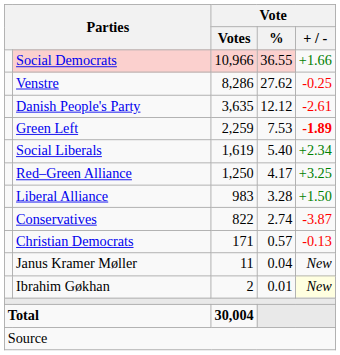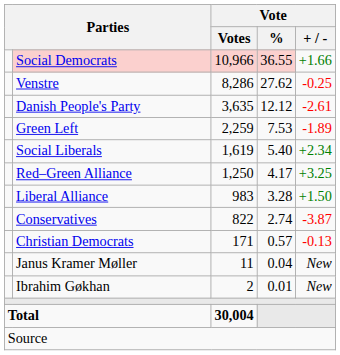(317, 128) bold -> (317, 128) normal
(319, 286) lightyellow background -> (319, 286) no background
